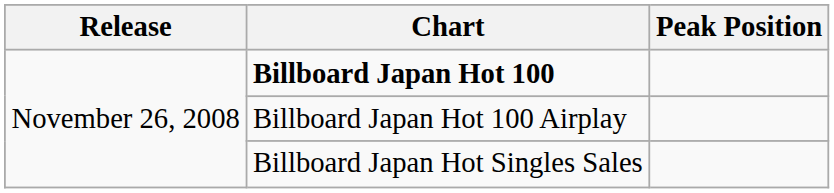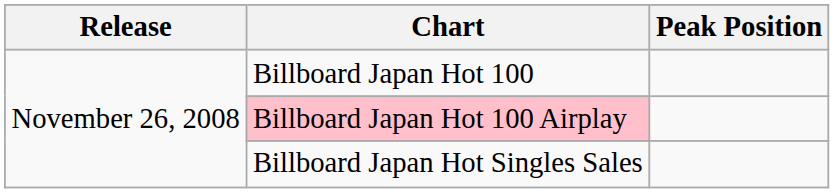(404, 72) bold -> (393, 72) normal
(440, 118) no background -> (440, 118) pink background
